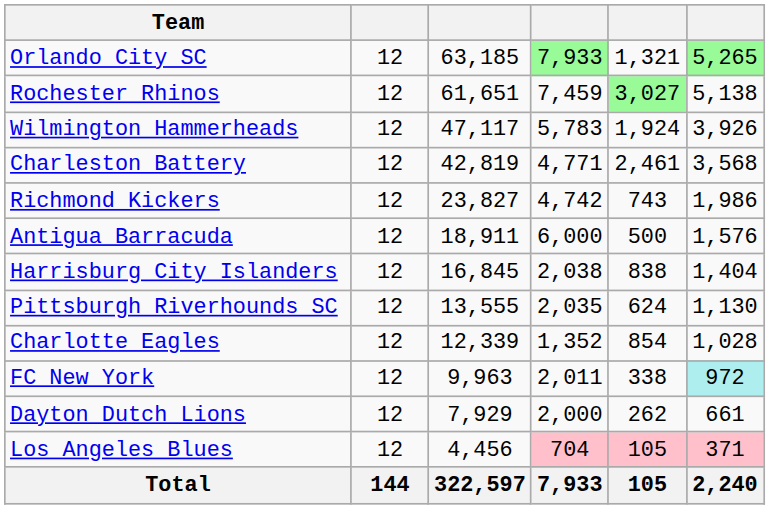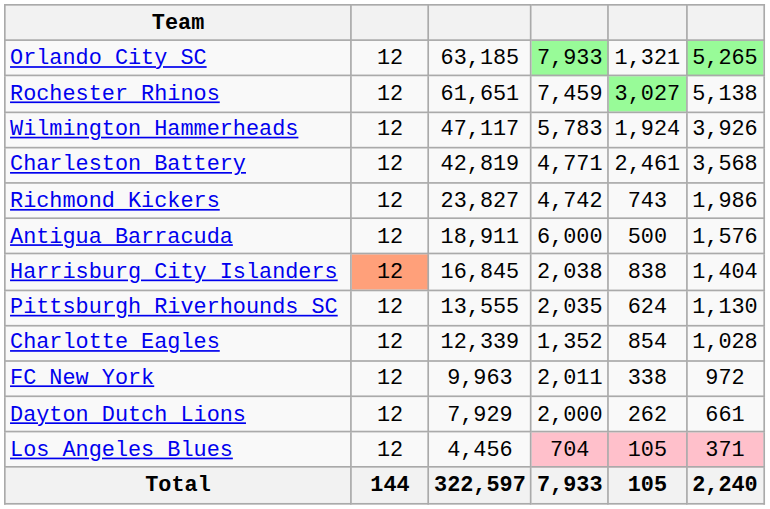(390, 272) no background -> (390, 272) lightsalmon background
(725, 379) paleturquoise background -> (725, 379) no background
